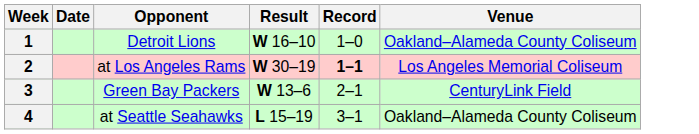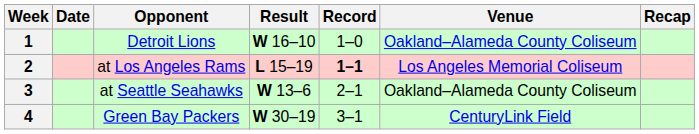+ column: (667, 16)
(284, 66) W 30–19 -> (284, 66) L 15–19
(171, 91) Green Bay Packers -> (171, 91) at Seattle Seahawks
(510, 91) CenturyLink Field -> (510, 91) Oakland–Alameda County Coliseum
(171, 116) at Seattle Seahawks -> (171, 116) Green Bay Packers
(284, 116) L 15–19 -> (284, 116) W 30–19
(510, 116) Oakland–Alameda County Coliseum -> (510, 116) CenturyLink Field
